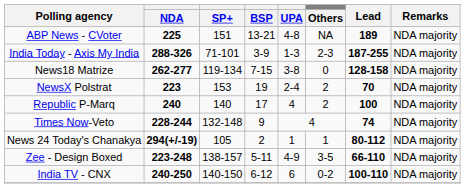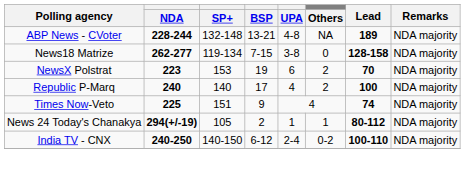(172, 36) 225 -> (172, 36) 228-244
(222, 36) 151 -> (222, 36) 132-148
- row: (74, 53)
(292, 88) 2-4 -> (292, 70) 6
(172, 122) 228-244 -> (172, 105) 225
(222, 122) 132-148 -> (222, 105) 151
- row: (74, 157)
(292, 174) 6 -> (292, 140) 2-4
